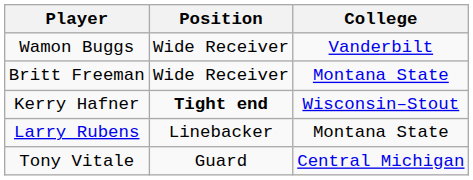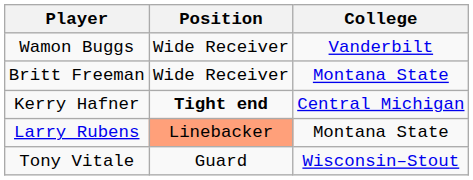(381, 104) Wisconsin–Stout -> (381, 104) Central Michigan
(221, 132) no background -> (221, 132) lightsalmon background
(381, 161) Central Michigan -> (381, 161) Wisconsin–Stout
